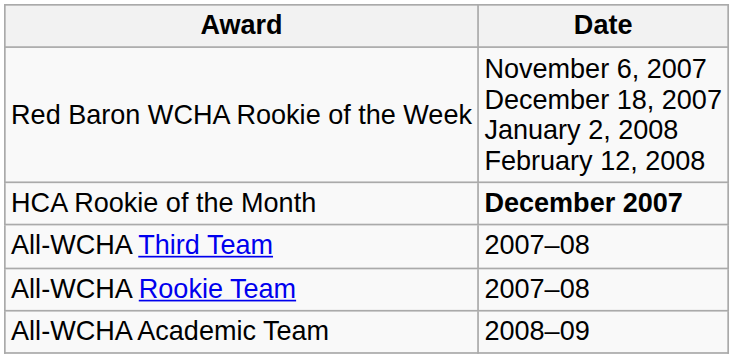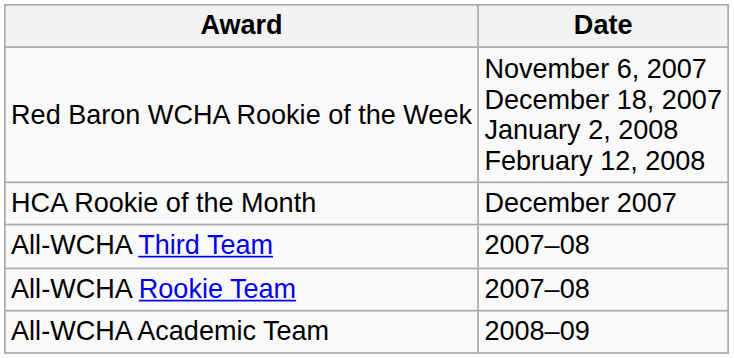(584, 202) bold -> (581, 202) normal
